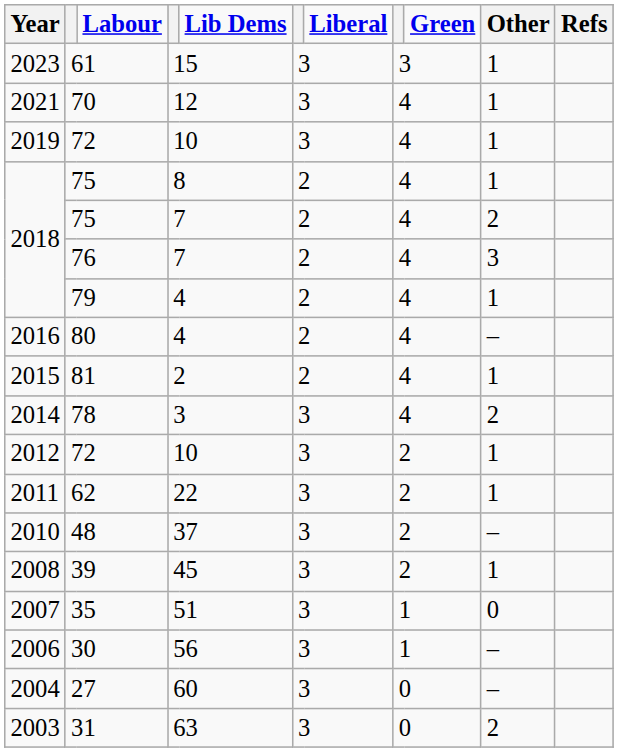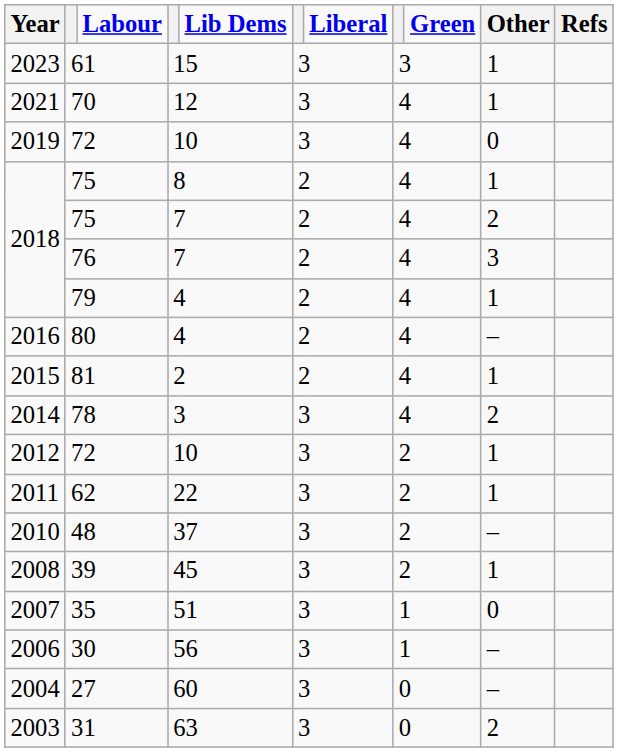(493, 141) 1 -> (493, 141) 0
